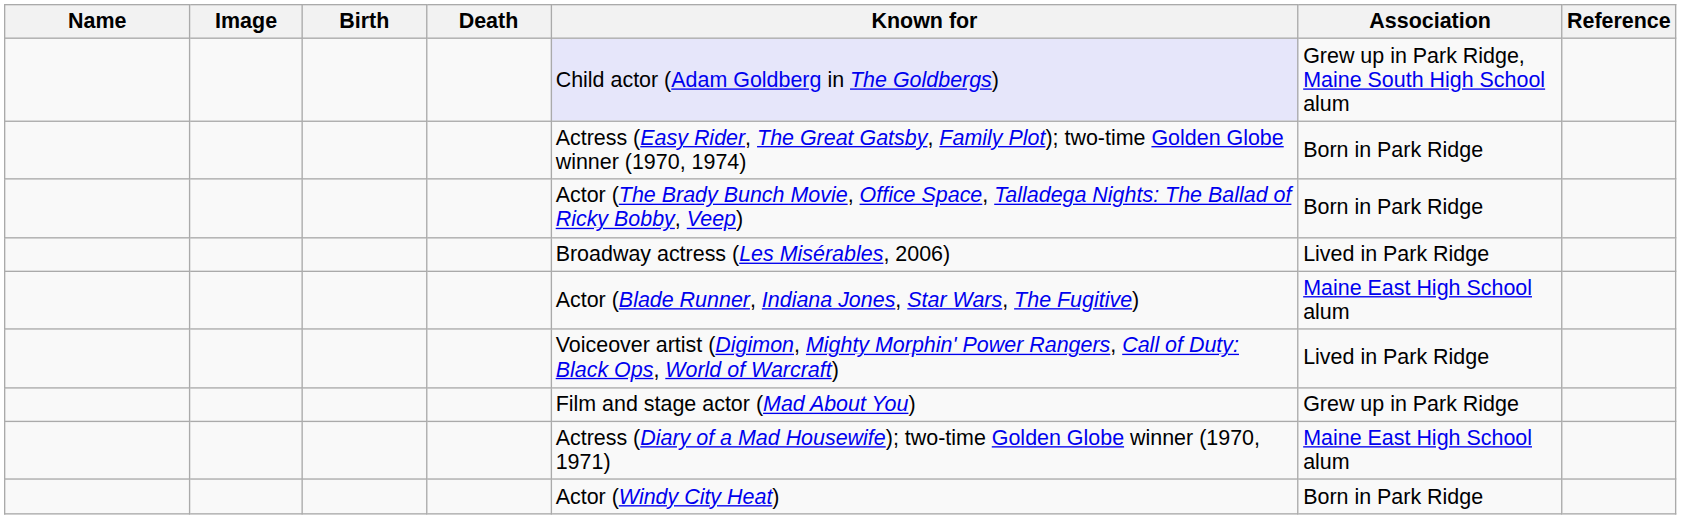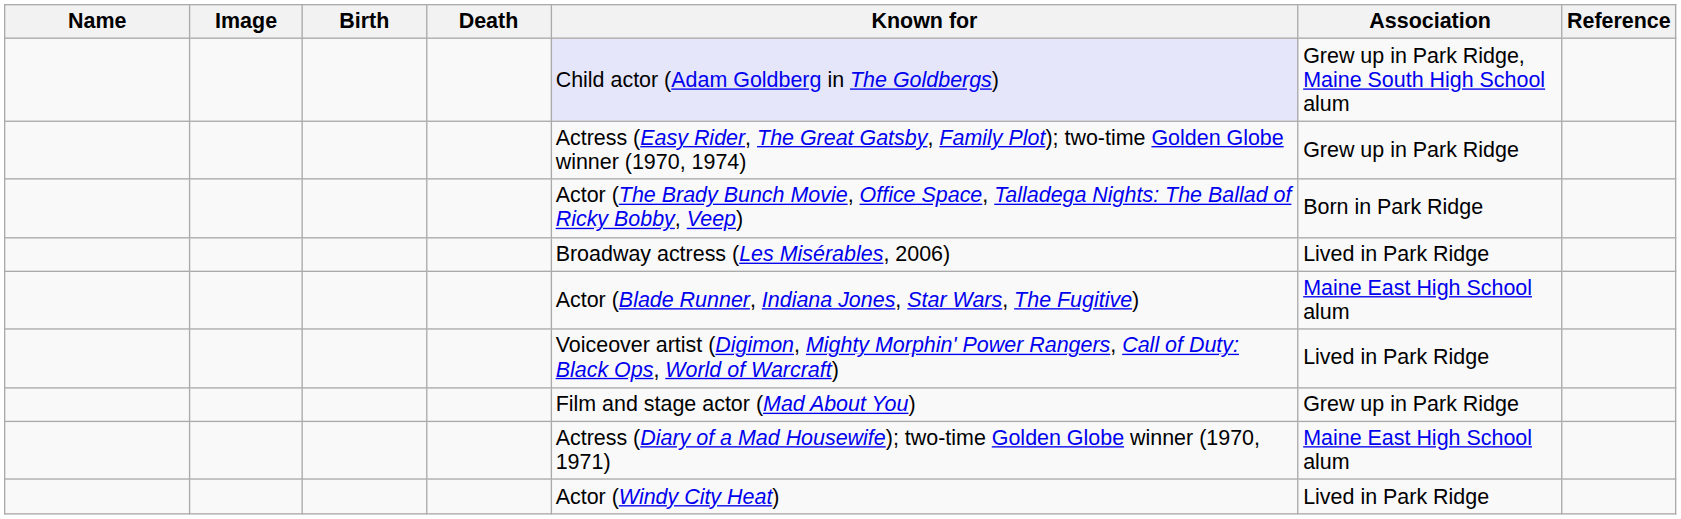(1393, 149) Born in Park Ridge -> (1411, 149) Grew up in Park Ridge
(1393, 496) Born in Park Ridge -> (1396, 496) Lived in Park Ridge
